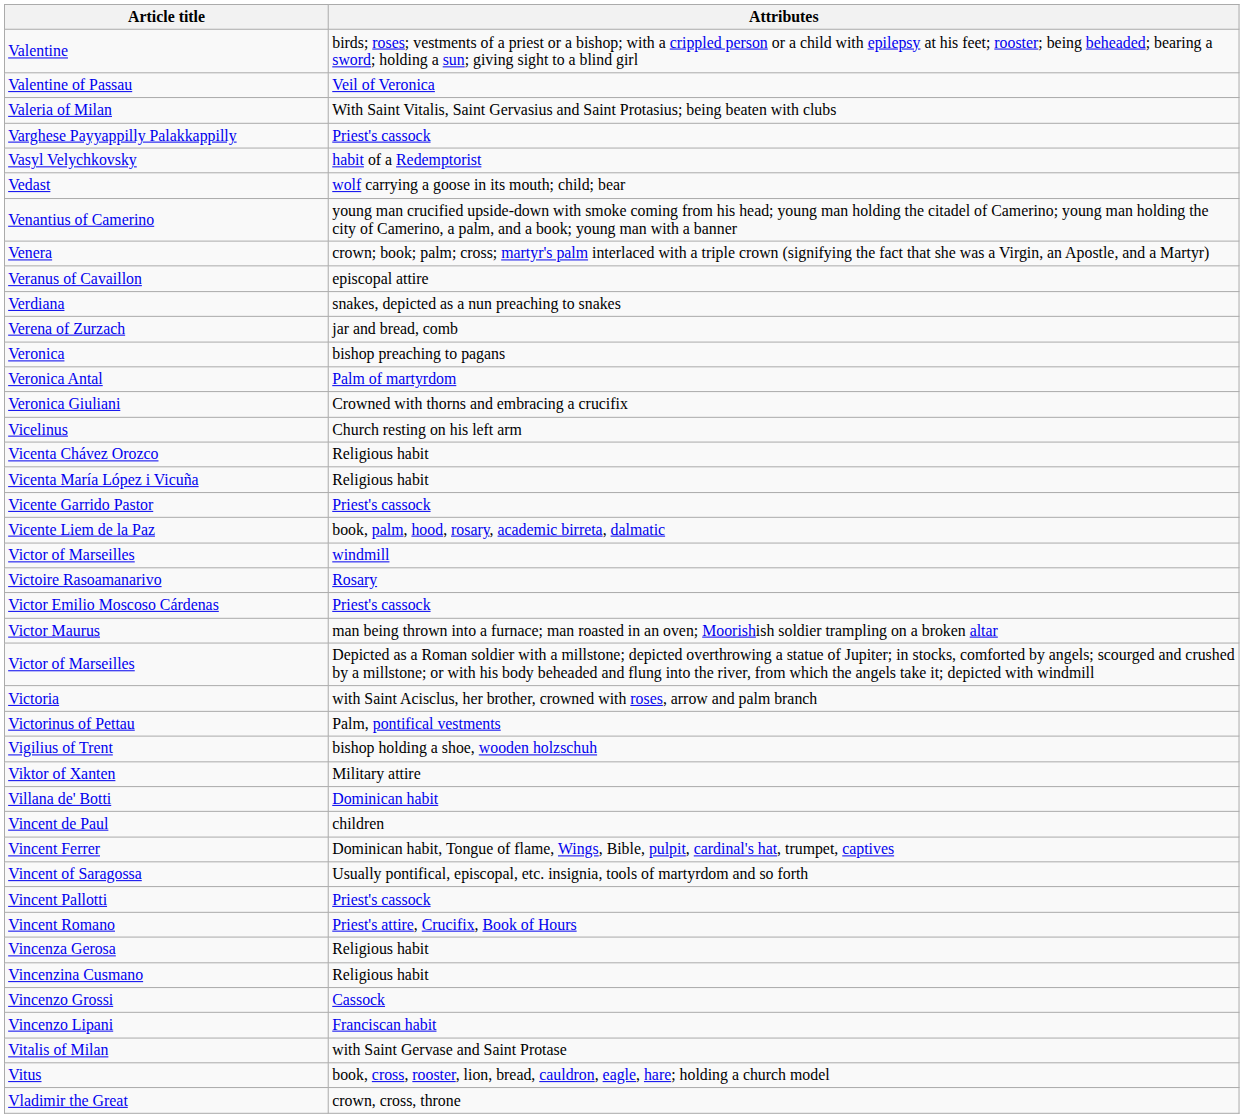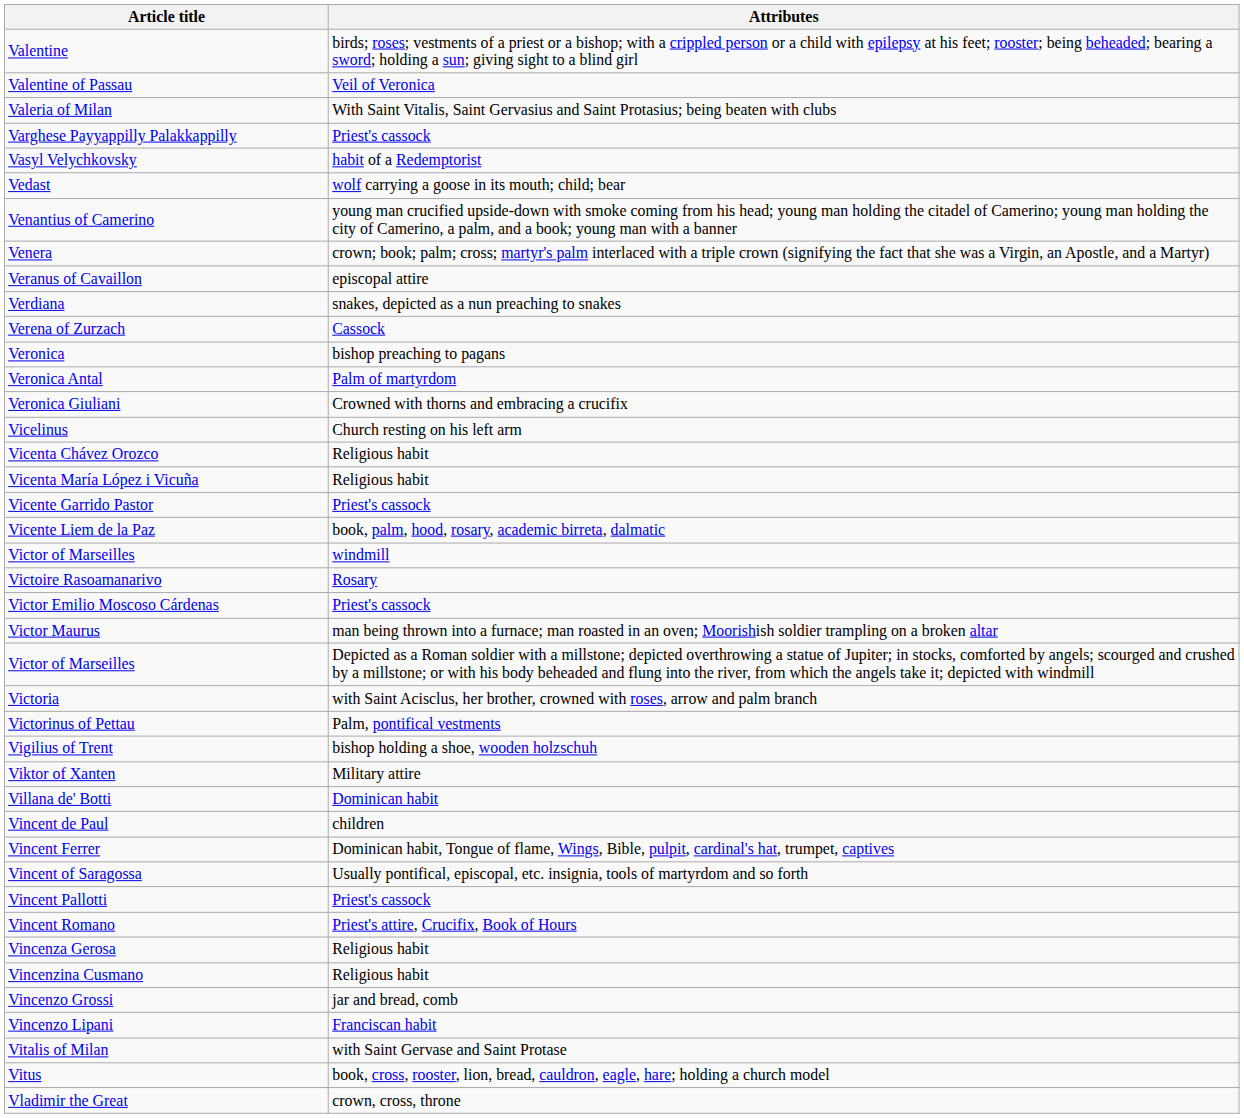(395, 329) jar and bread, comb -> (359, 329) Cassock
(359, 1000) Cassock -> (395, 1000) jar and bread, comb
